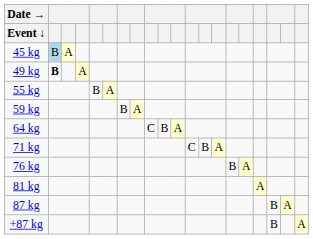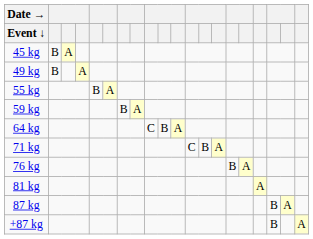(55, 51) lightblue background -> (55, 51) no background
(55, 71) bold -> (55, 71) normal
